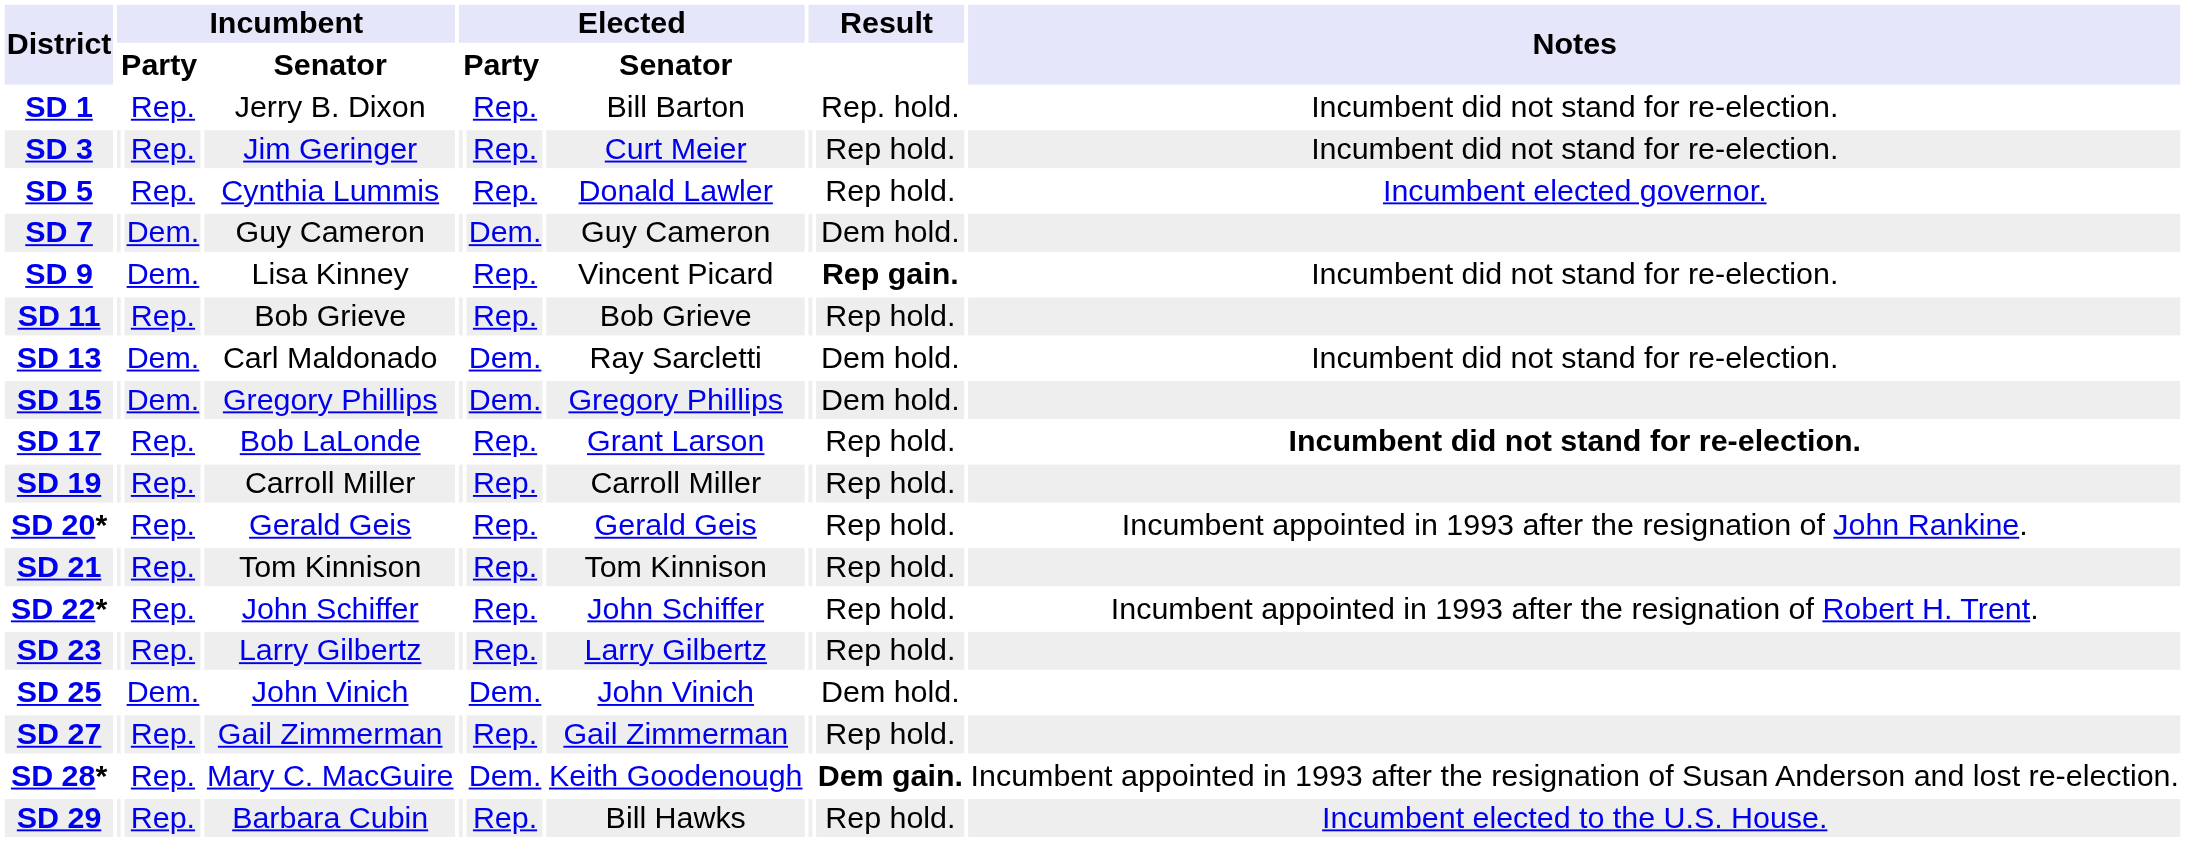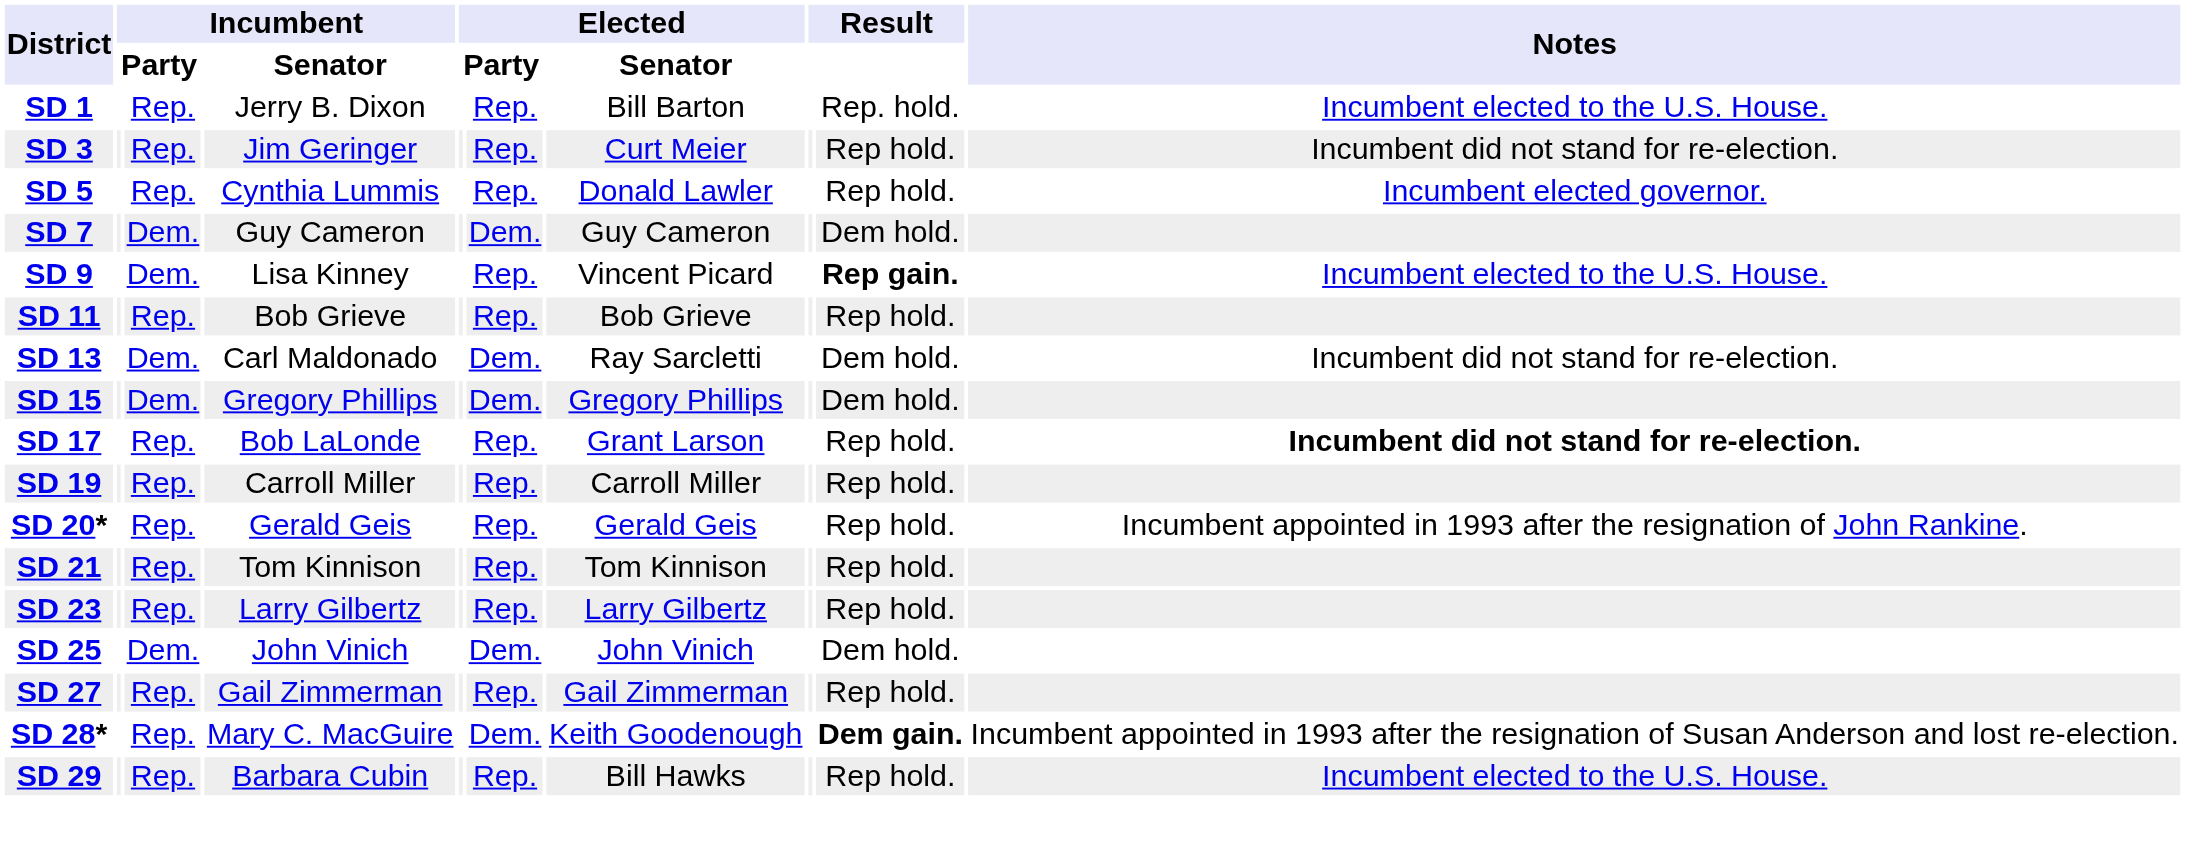(1575, 106) Incumbent did not stand for re-election. -> (1575, 106) Incumbent elected to the U.S. House.
(1575, 274) Incumbent did not stand for re-election. -> (1575, 274) Incumbent elected to the U.S. House.
- row: (59, 608)
